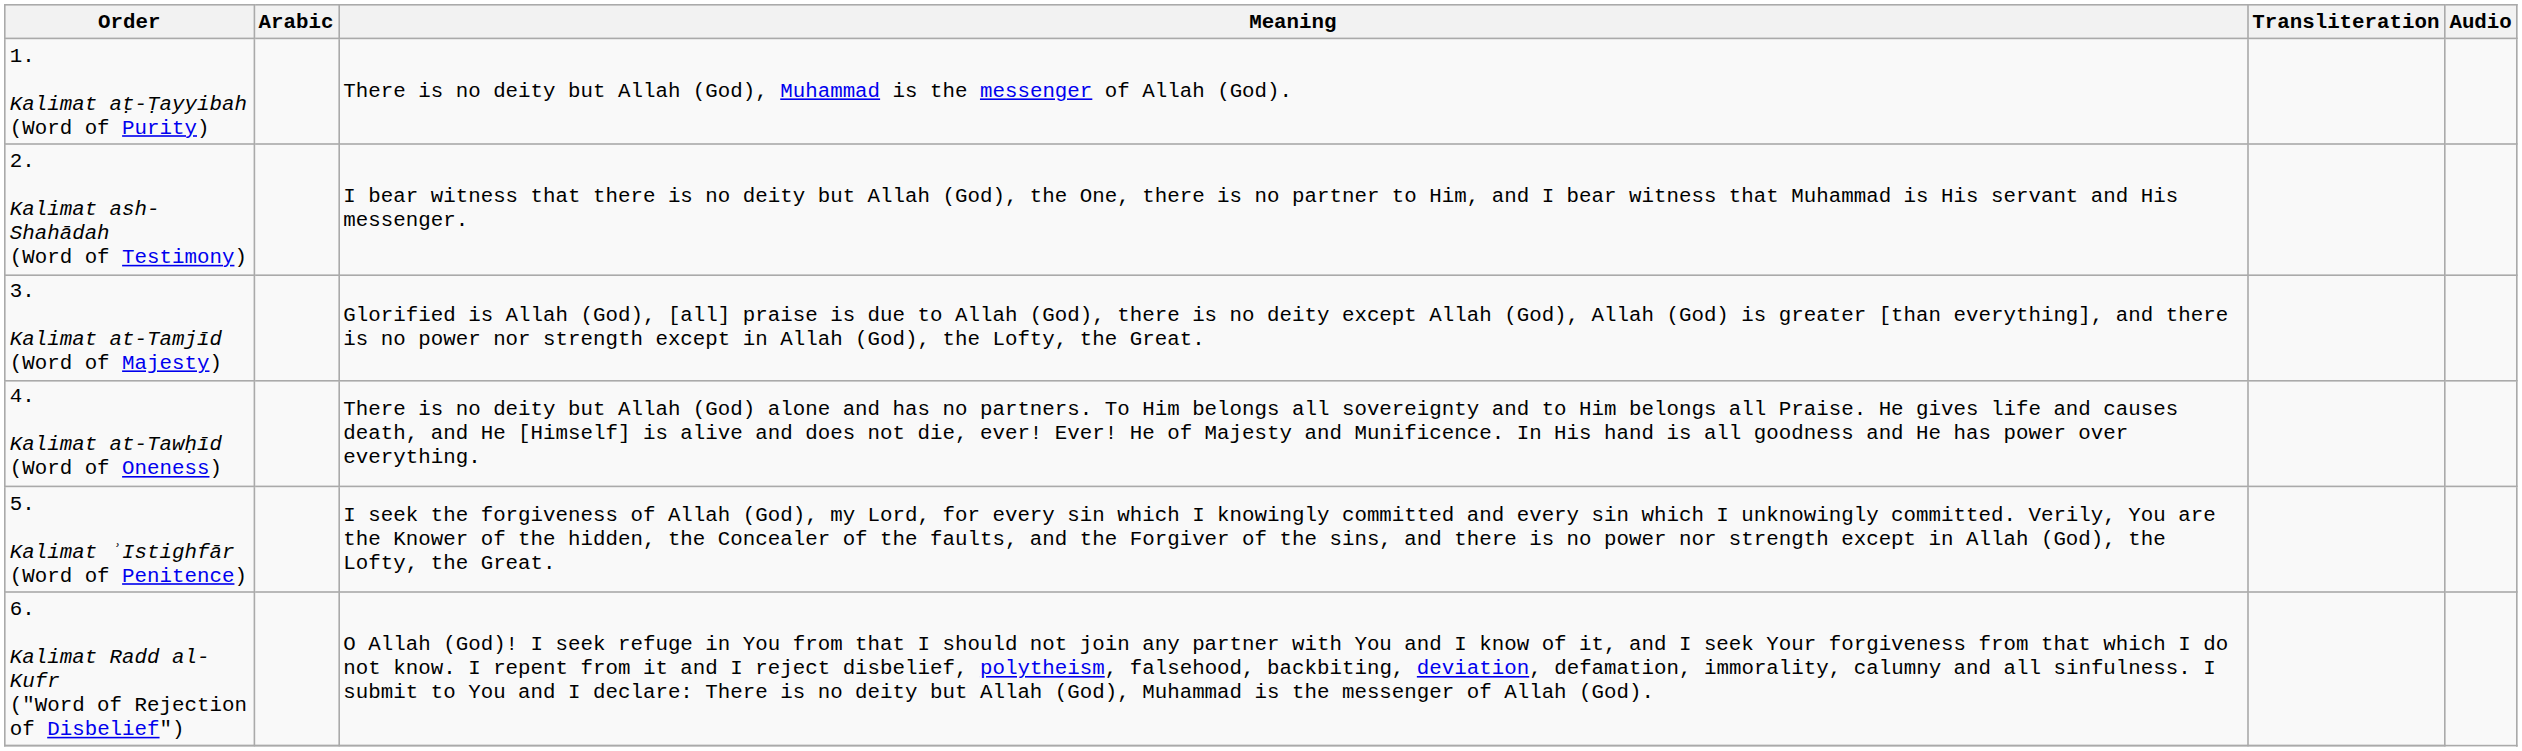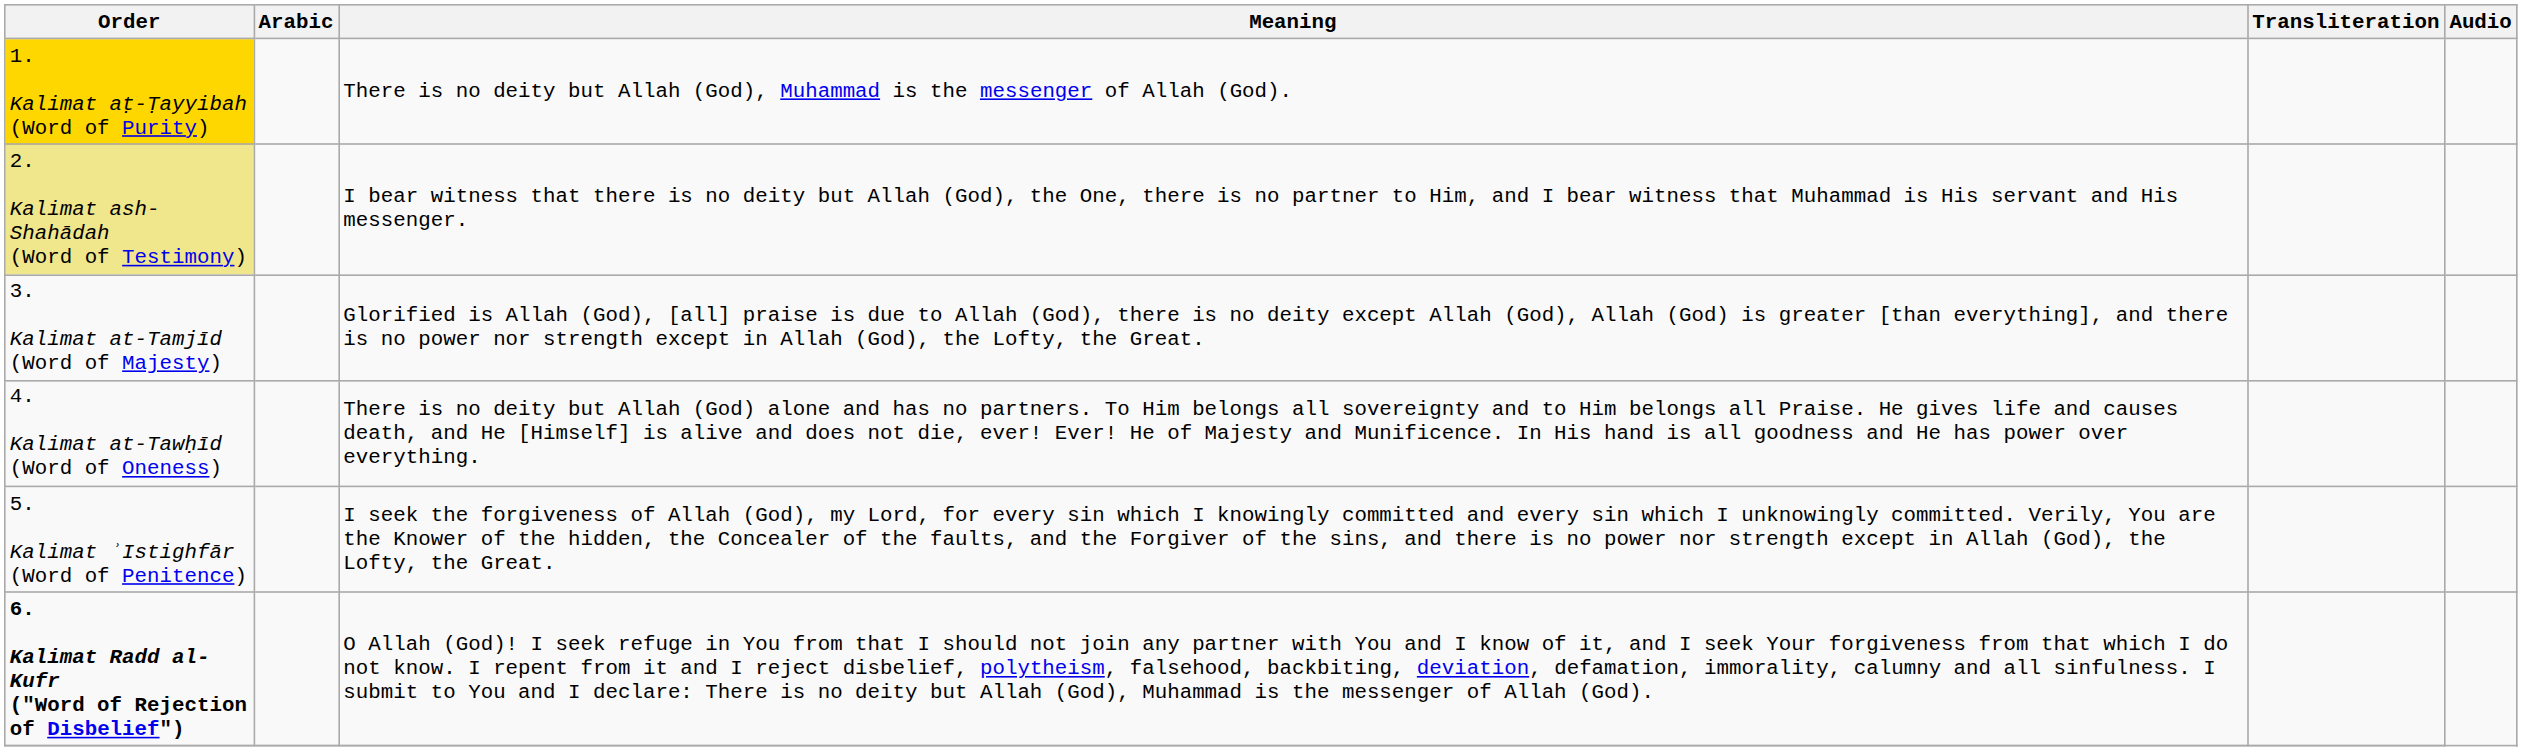(128, 92) no background -> (128, 92) gold background
(128, 210) no background -> (128, 210) khaki background
(128, 669) normal -> (128, 669) bold
